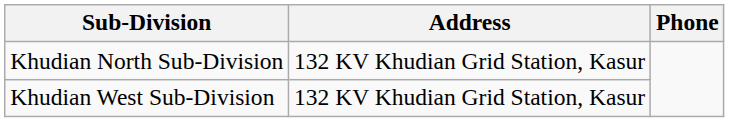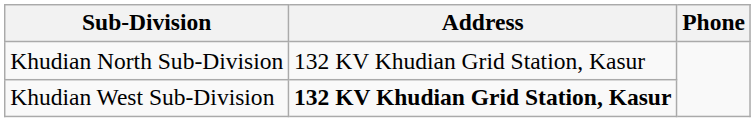(470, 97) normal -> (483, 97) bold
